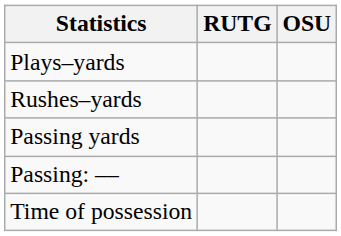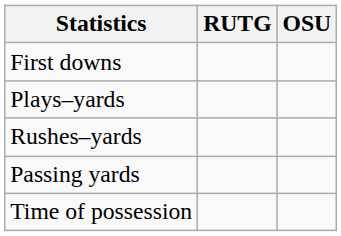+ row: (66, 61)
- row: (64, 174)
